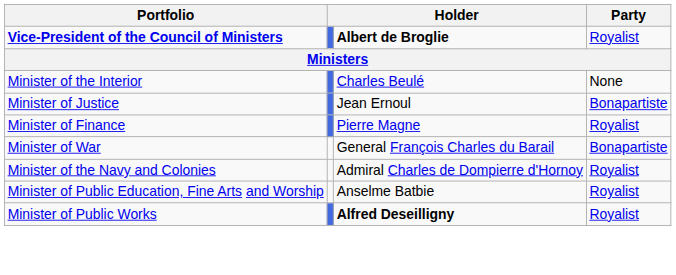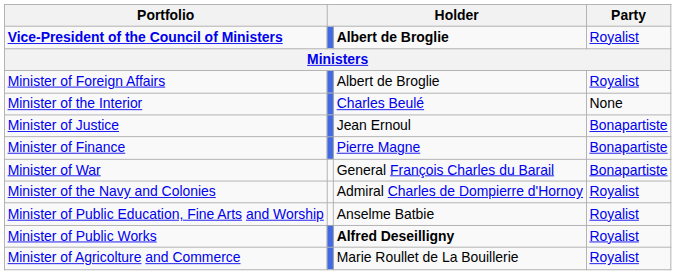+ row: (86, 81)
(614, 125) Royalist -> (629, 147) Bonapartiste
+ row: (124, 258)
